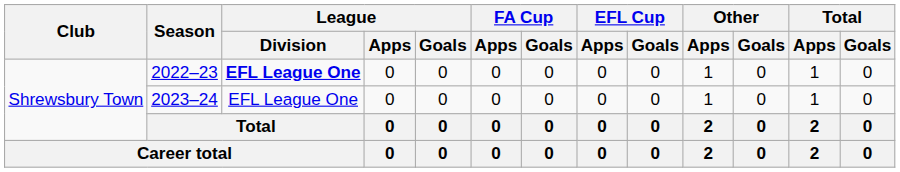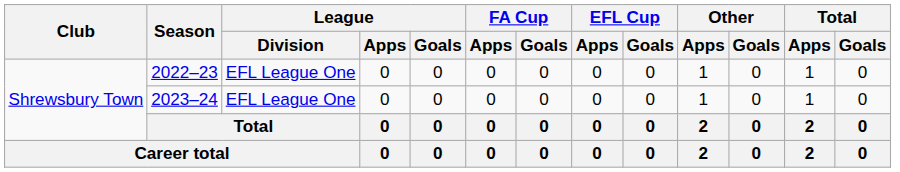(293, 72) bold -> (291, 72) normal
